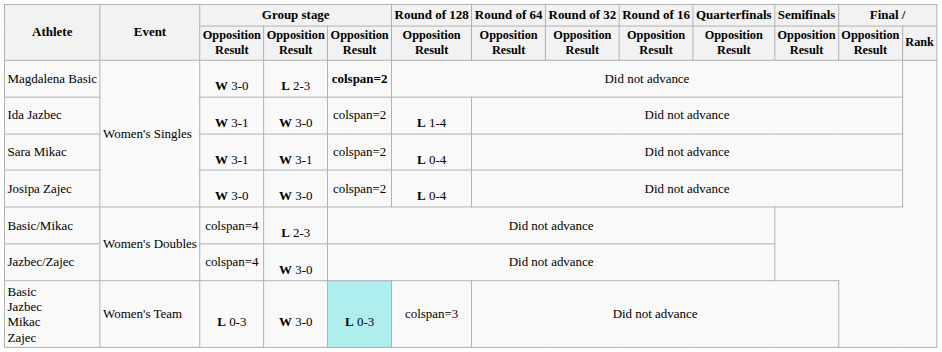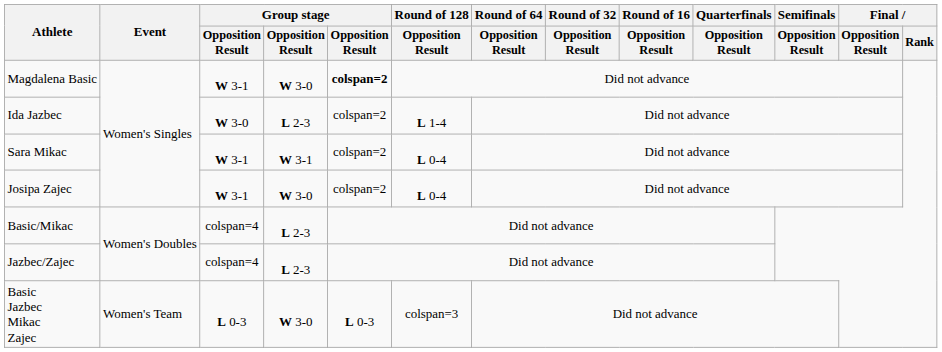(232, 86) W 3-0 -> (232, 86) W 3-1
(296, 86) L 2-3 -> (296, 86) W 3-0
(232, 123) W 3-1 -> (232, 123) W 3-0
(296, 123) W 3-0 -> (296, 123) L 2-3
(232, 196) W 3-0 -> (232, 196) W 3-1
(296, 270) W 3-0 -> (296, 270) L 2-3
(360, 322) paleturquoise background -> (360, 322) no background
